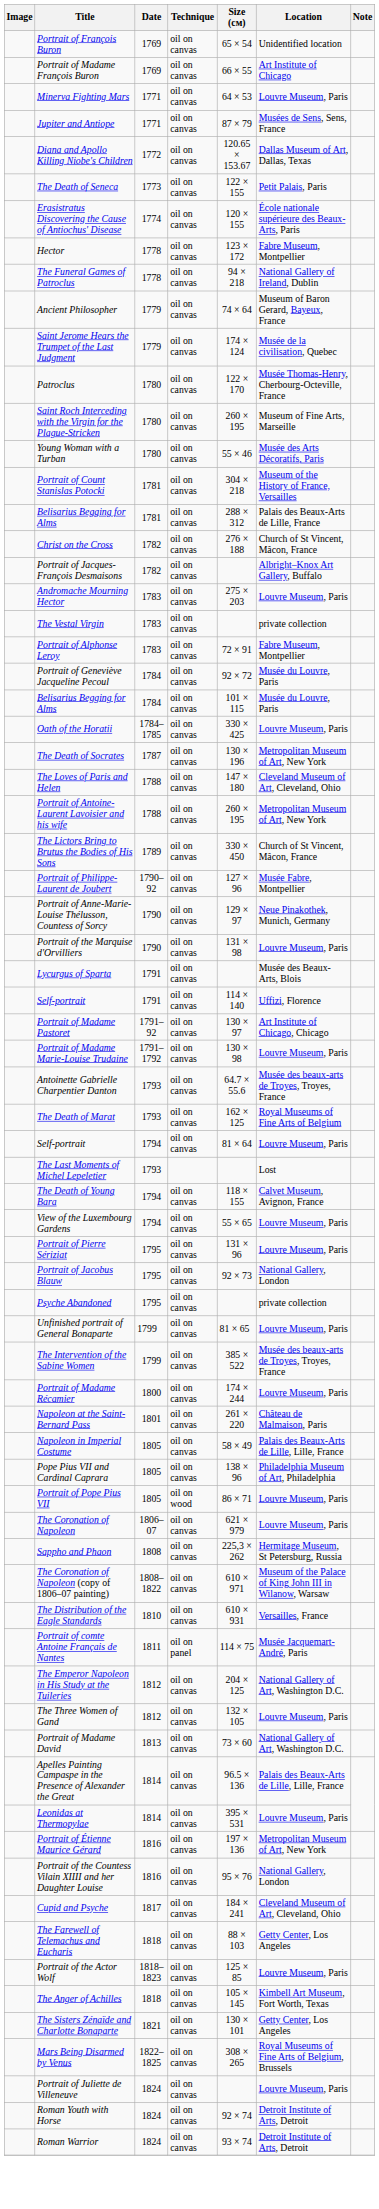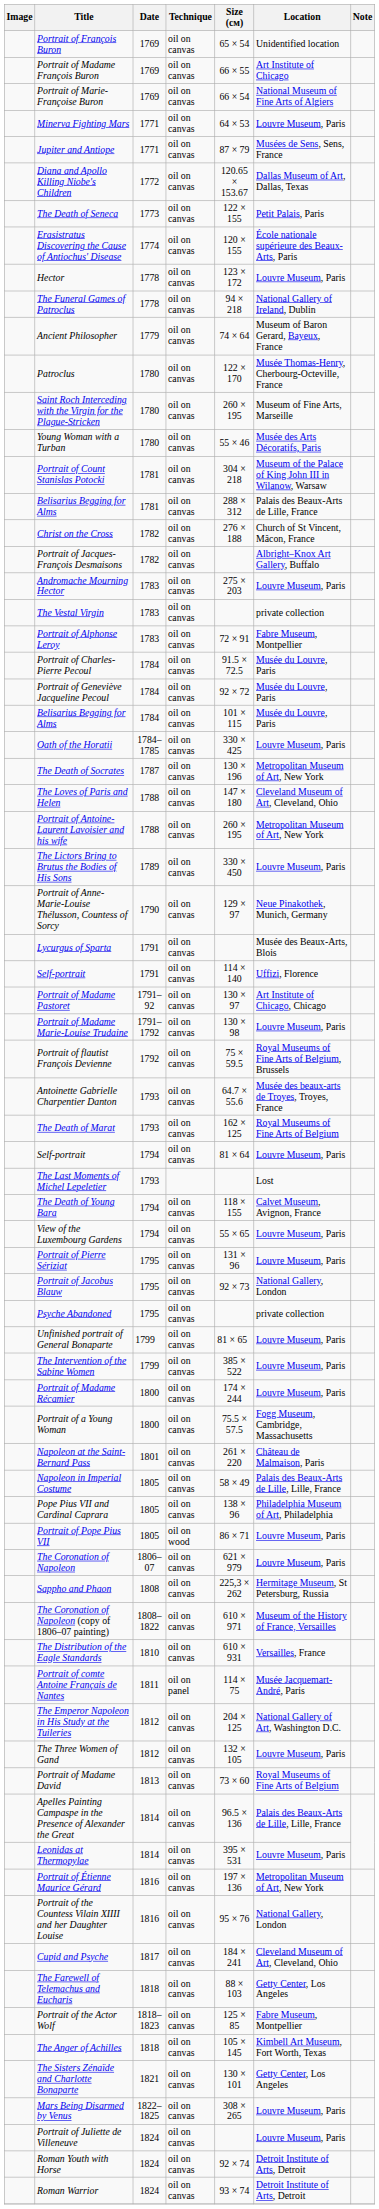+ row: (73, 97)
(289, 251) Fabre Museum, Montpellier -> (301, 277) Louvre Museum, Paris
- row: (83, 347)
(294, 485) Museum of the History of France, Versailles -> (300, 475) Museum of the Palace of King John III in Wilanow, Warsaw
+ row: (76, 665)
(301, 851) Church of St Vincent, Mâcon, France -> (301, 867) Louvre Museum, Paris
- row: (77, 883)
- row: (85, 947)
+ row: (74, 1059)
(301, 1361) Musée des beaux-arts de Troyes, Troyes, France -> (301, 1366) Louvre Museum, Paris
+ row: (75, 1424)
(302, 1583) Museum of the Palace of King John III in Wilanow, Warsaw -> (301, 1621) Museum of the History of France, Versailles
(301, 1743) National Gallery of Art, Washington D.C. -> (297, 1780) Royal Museums of Fine Arts of Belgium
(303, 1972) Louvre Museum, Paris -> (287, 2021) Fabre Museum, Montpellier
(301, 2057) Royal Museums of Fine Arts of Belgium, Brussels -> (301, 2111) Louvre Museum, Paris
